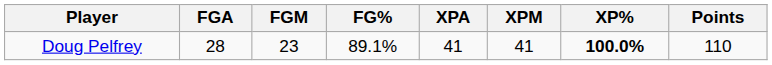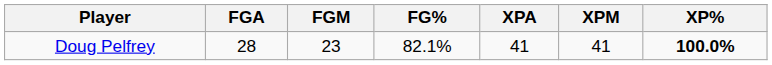- column: (718, 18)
(373, 45) 89.1% -> (427, 45) 82.1%
